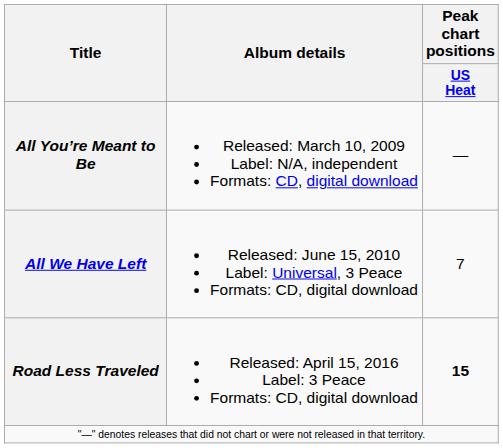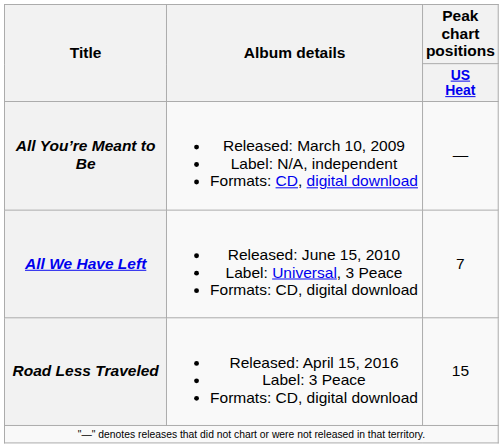(460, 371) bold -> (460, 371) normal
